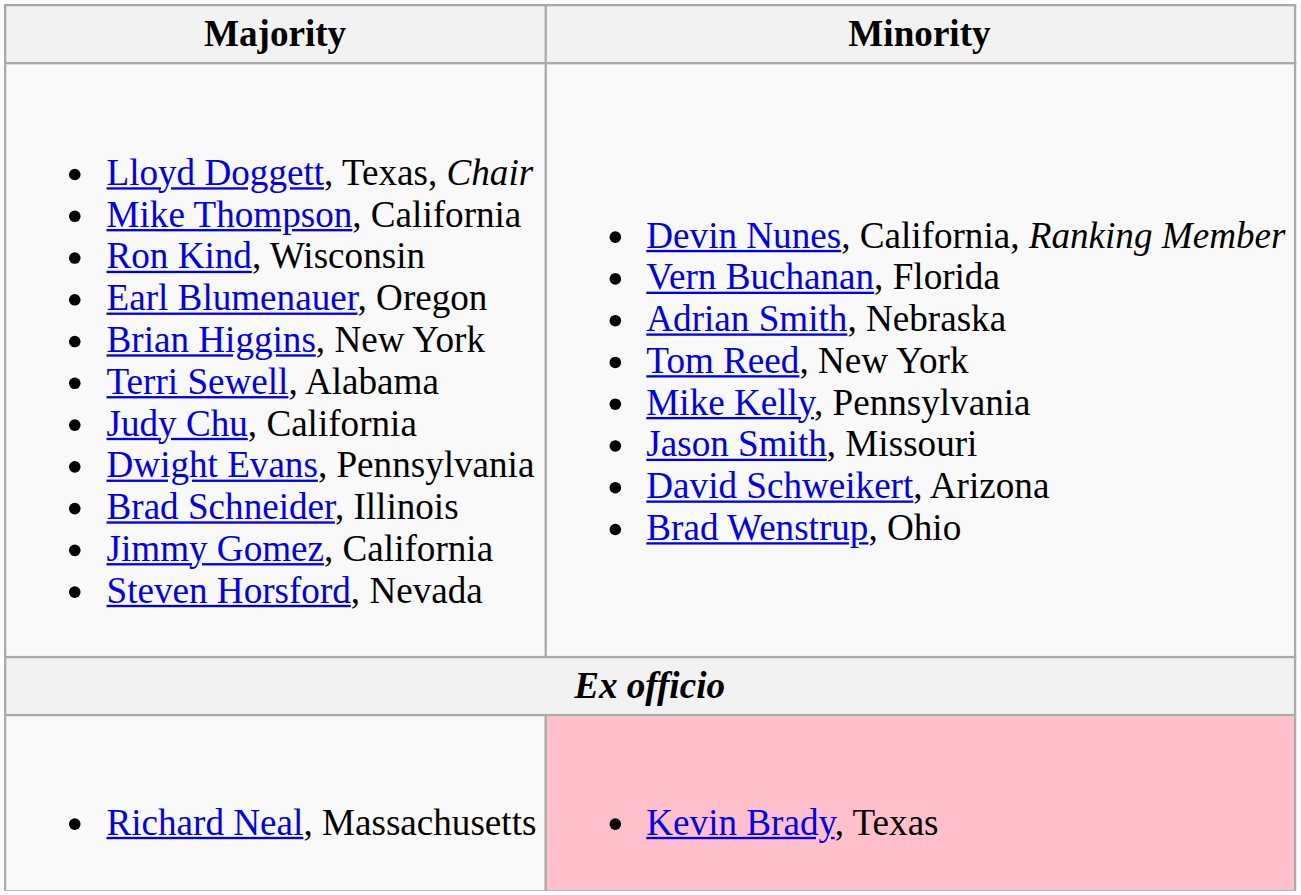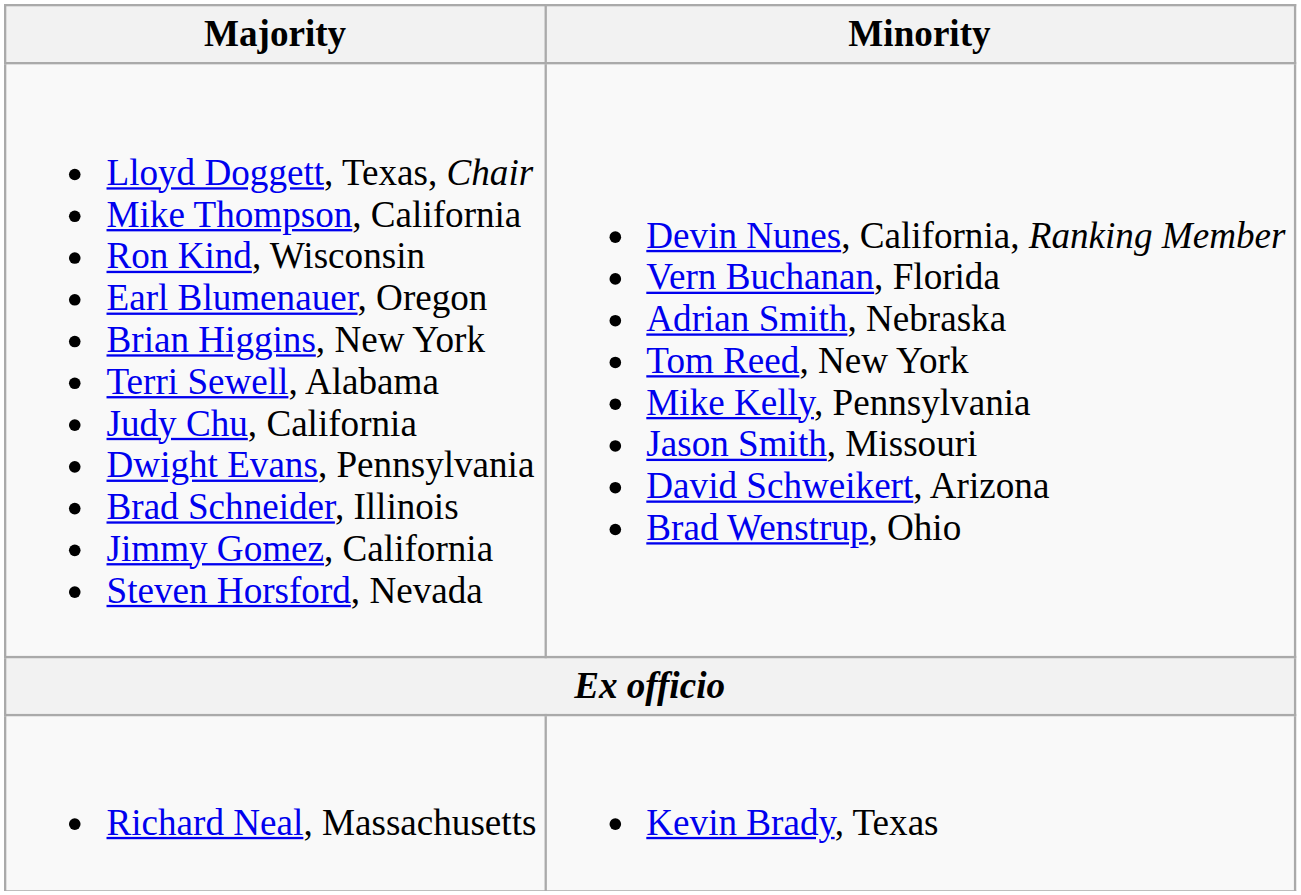(919, 824) pink background -> (919, 824) no background
